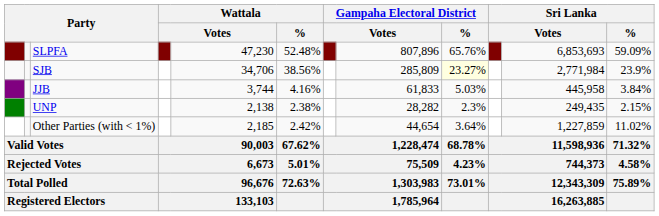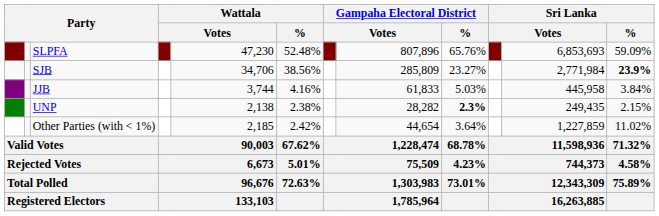(468, 70) lightyellow background -> (468, 70) no background
(636, 70) normal -> (635, 70) bold
(474, 107) normal -> (473, 107) bold
